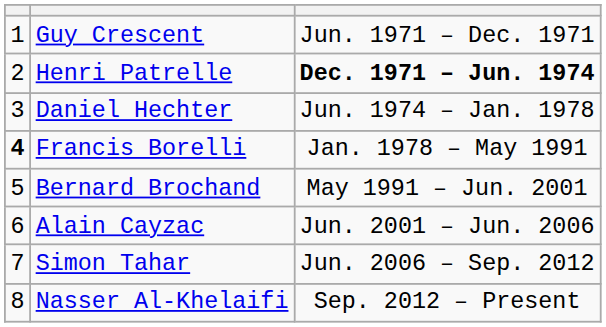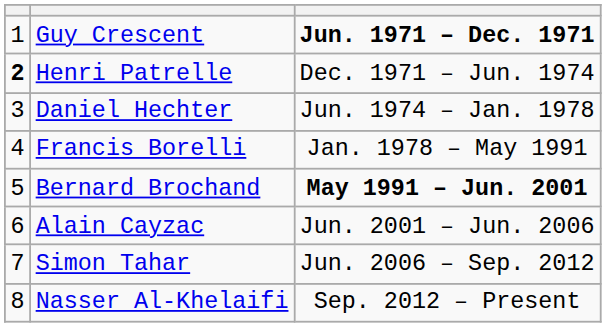(447, 35) normal -> (447, 35) bold
(18, 73) normal -> (18, 73) bold
(447, 73) bold -> (447, 73) normal
(18, 150) bold -> (18, 150) normal
(447, 188) normal -> (447, 188) bold
